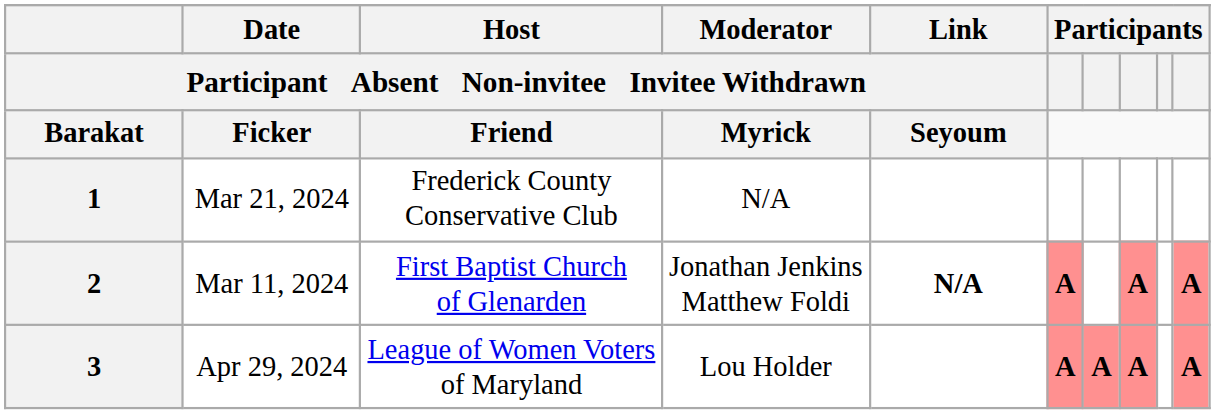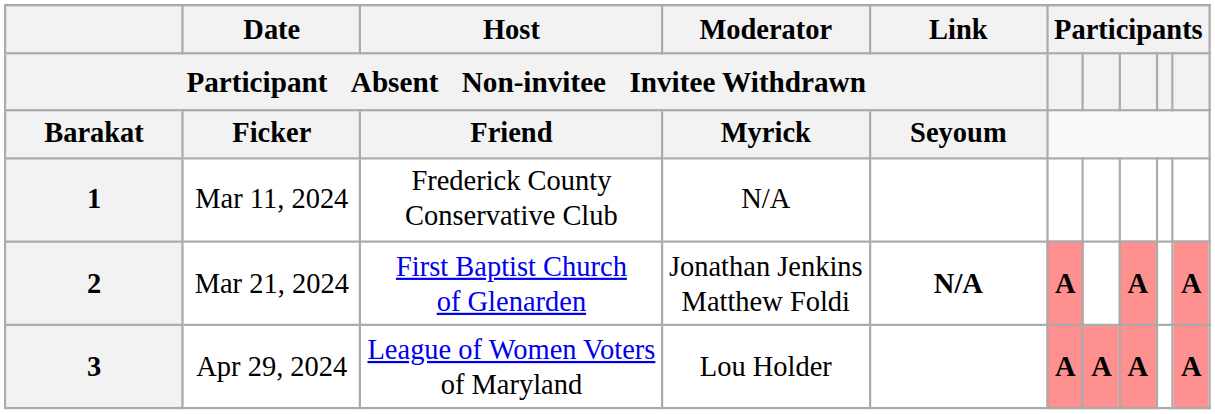(272, 199) Mar 21, 2024 -> (272, 199) Mar 11, 2024
(272, 282) Mar 11, 2024 -> (272, 282) Mar 21, 2024
